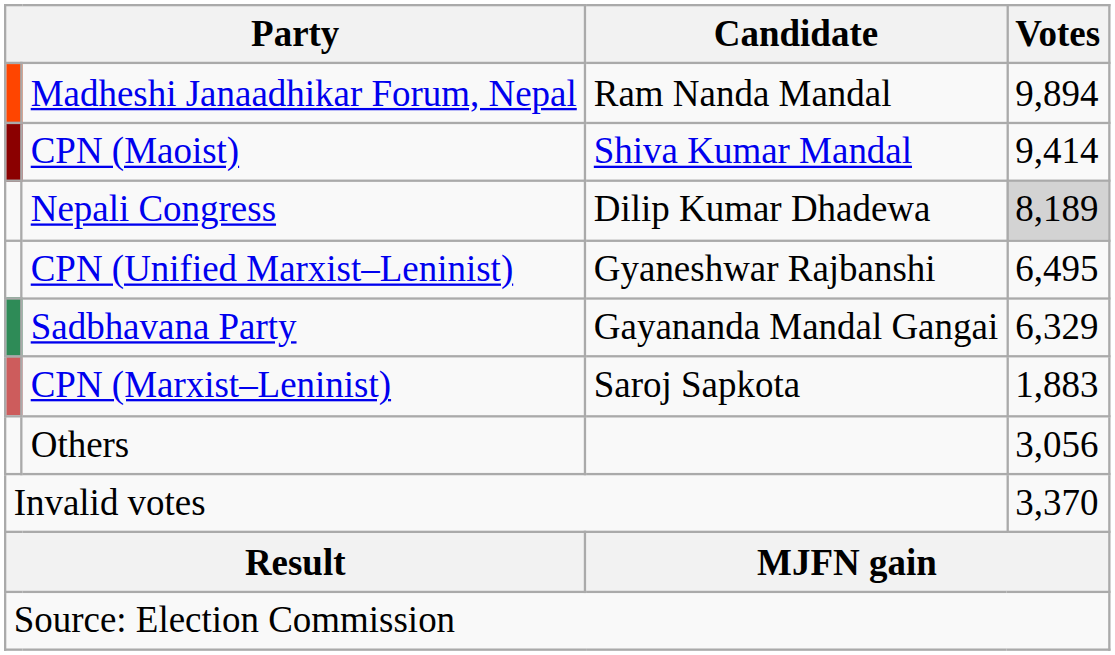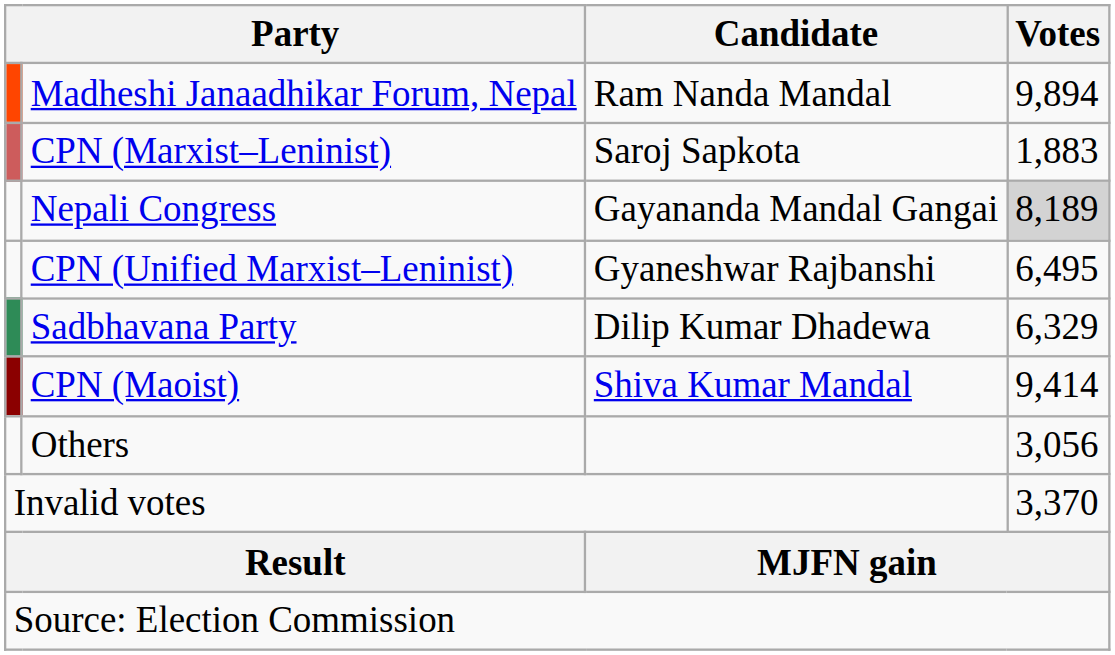rows swapped: (135, 151) <-> (211, 385)
(762, 209) Dilip Kumar Dhadewa -> (796, 209) Gayananda Mandal Gangai
(796, 326) Gayananda Mandal Gangai -> (762, 326) Dilip Kumar Dhadewa
